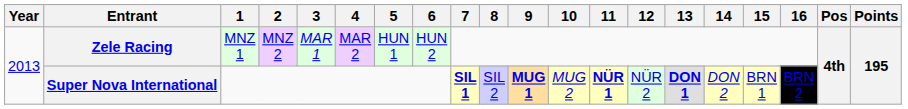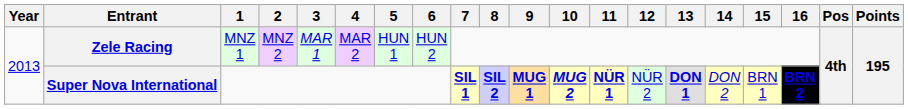(494, 85) normal -> (495, 85) bold
(569, 85) normal -> (570, 85) bold
(799, 85) normal -> (800, 85) bold
